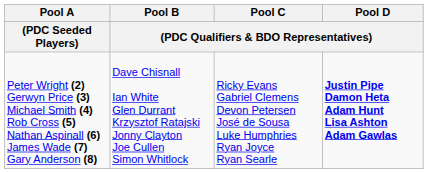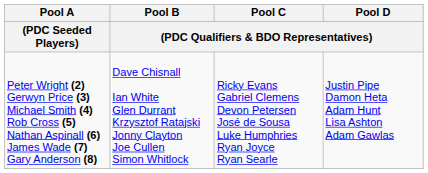(361, 110) bold -> (360, 110) normal
